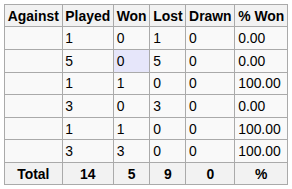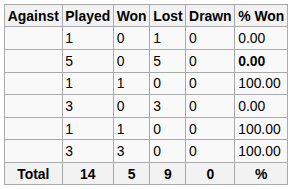(121, 61) lavender background -> (121, 61) no background
(252, 61) normal -> (252, 61) bold
